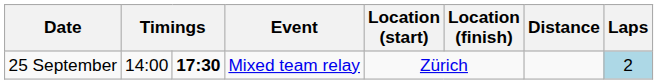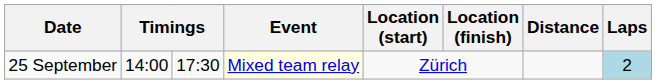(198, 65) bold -> (198, 65) normal
(294, 65) no background -> (293, 65) lightyellow background
